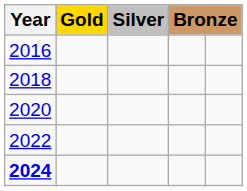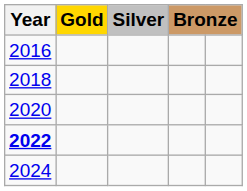(30, 140) normal -> (30, 140) bold
(30, 170) bold -> (30, 170) normal
